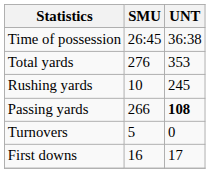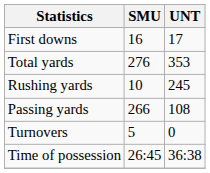rows swapped: (42, 156) <-> (64, 39)
(179, 109) bold -> (179, 109) normal
